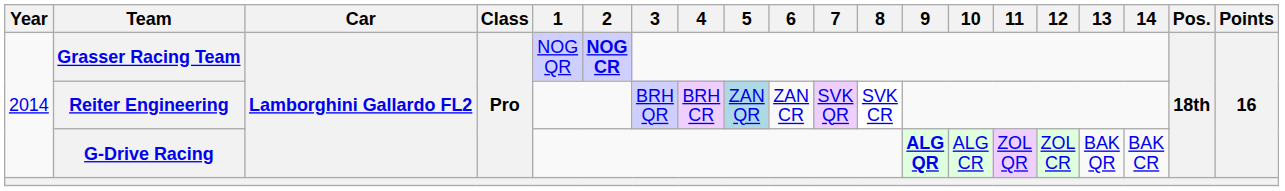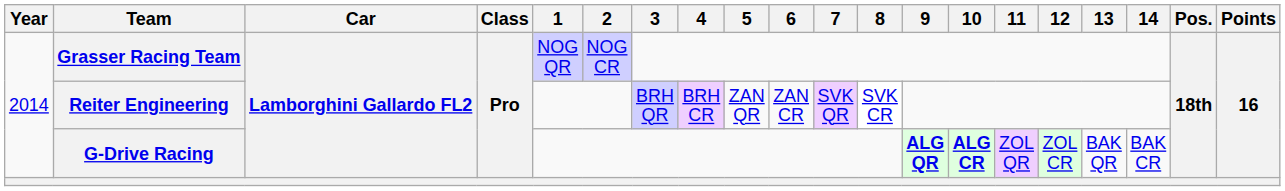(607, 57) bold -> (607, 57) normal
(747, 105) lightblue background -> (747, 105) no background
(971, 153) normal -> (972, 153) bold
